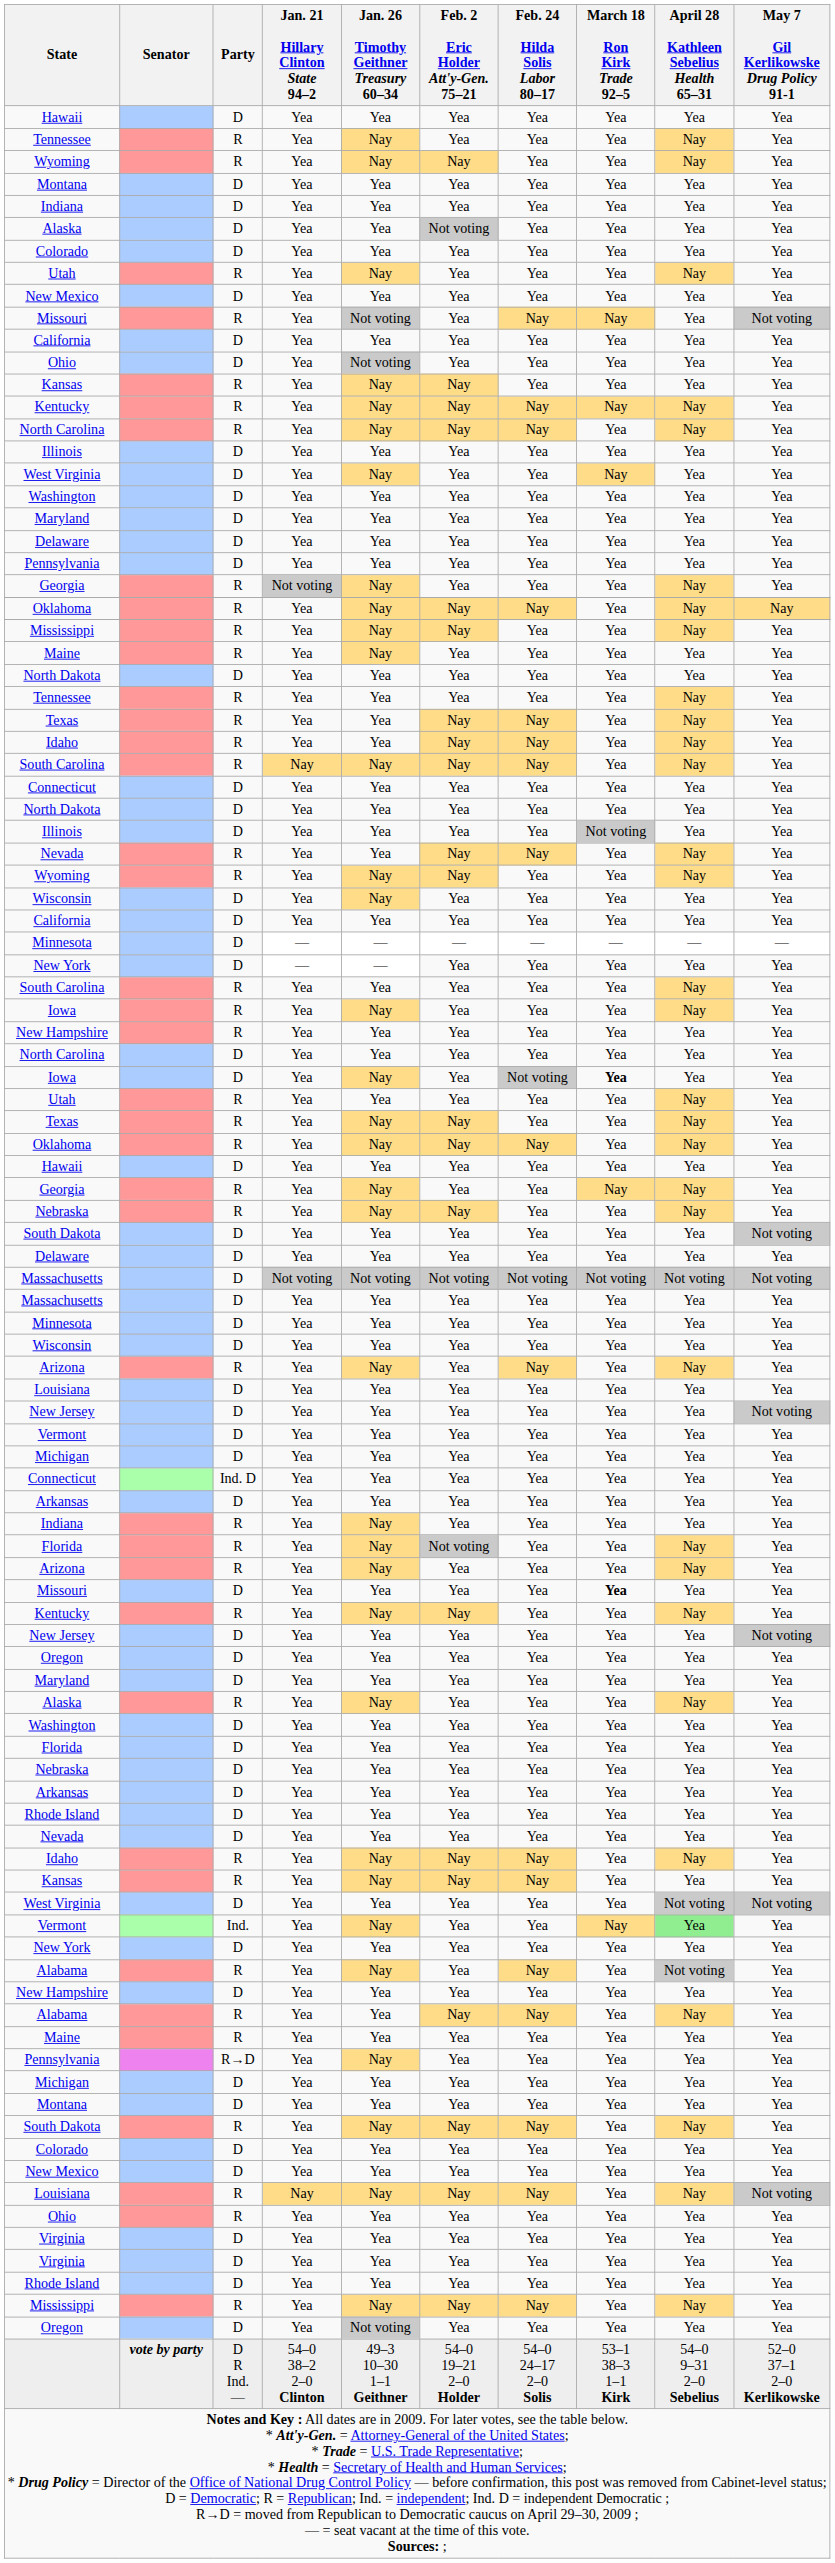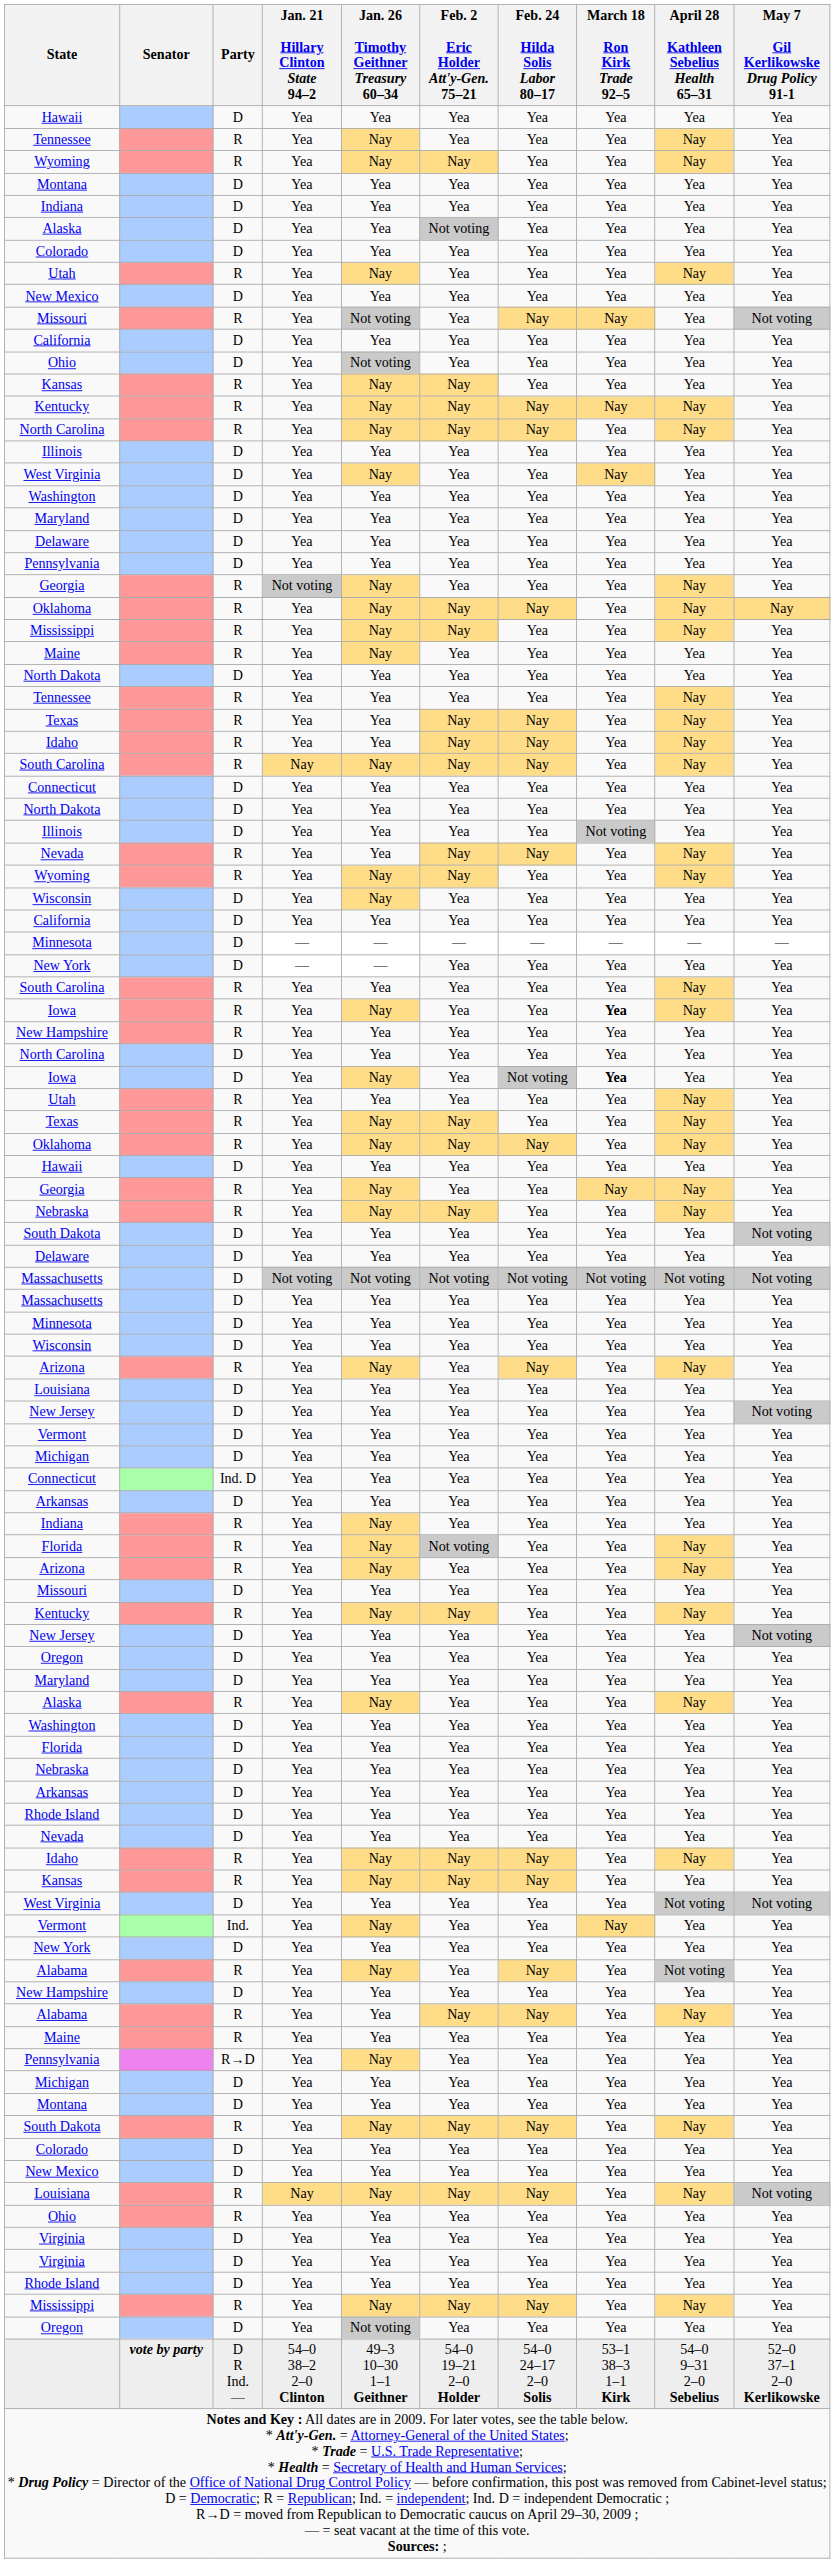(616, 1010) normal -> (616, 1010) bold
(616, 1590) bold -> (616, 1590) normal
(694, 1925) lightgreen background -> (694, 1925) no background
